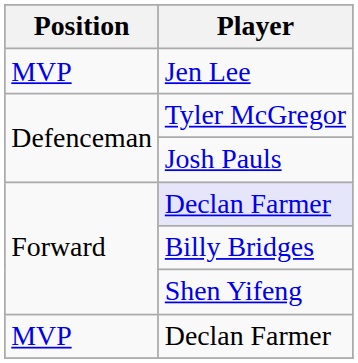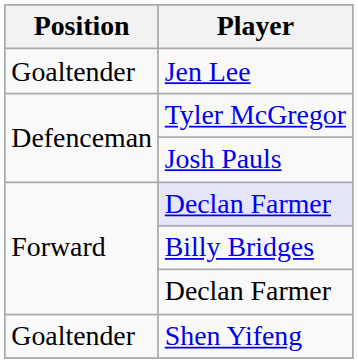(41, 70) MVP -> (73, 70) Goaltender
(233, 291) Shen Yifeng -> (248, 291) Declan Farmer
(41, 335) MVP -> (73, 335) Goaltender
(248, 335) Declan Farmer -> (233, 335) Shen Yifeng
